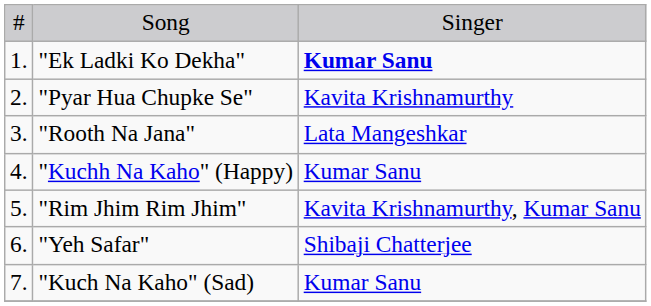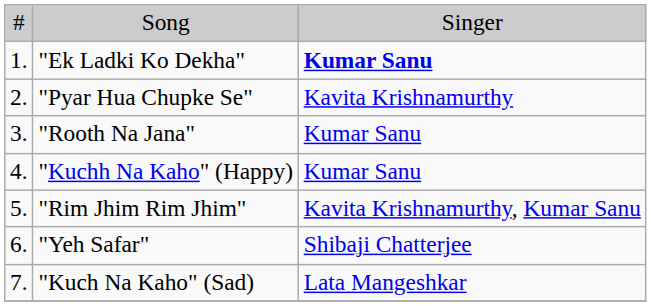(385, 134) Lata Mangeshkar -> (362, 134) Kumar Sanu
(362, 282) Kumar Sanu -> (385, 282) Lata Mangeshkar
